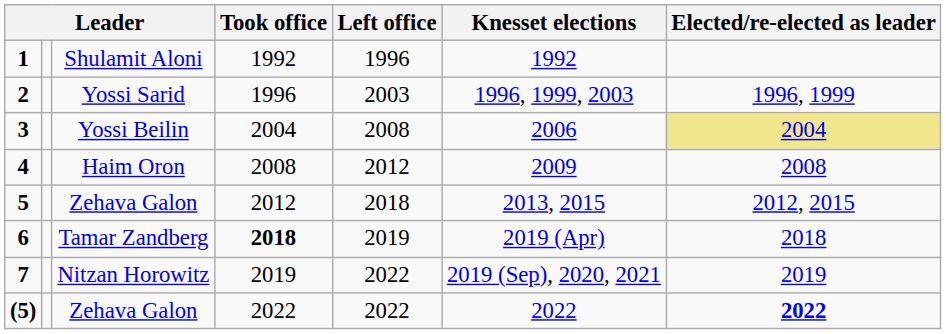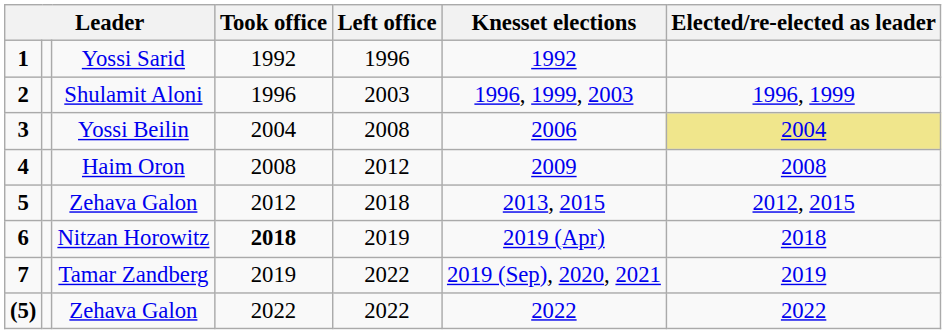(133, 58) Shulamit Aloni -> (133, 58) Yossi Sarid
(133, 94) Yossi Sarid -> (133, 94) Shulamit Aloni
(133, 238) Tamar Zandberg -> (133, 238) Nitzan Horowitz
(133, 274) Nitzan Horowitz -> (133, 274) Tamar Zandberg
(804, 310) bold -> (804, 310) normal
